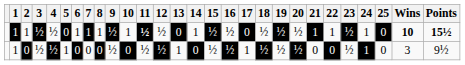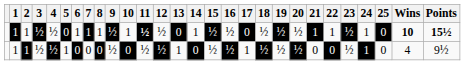(27, 50) 0 -> (27, 50) 1
(407, 50) 3 -> (407, 50) 4
